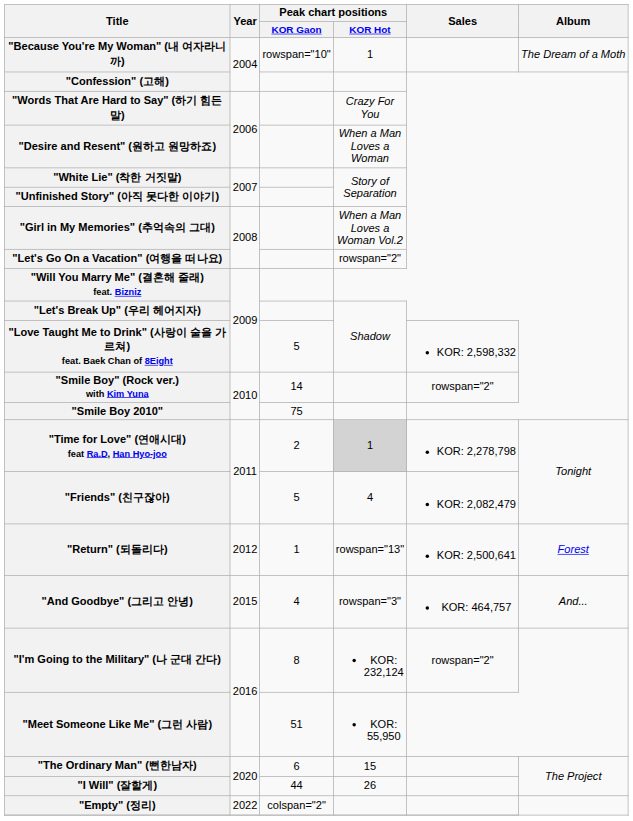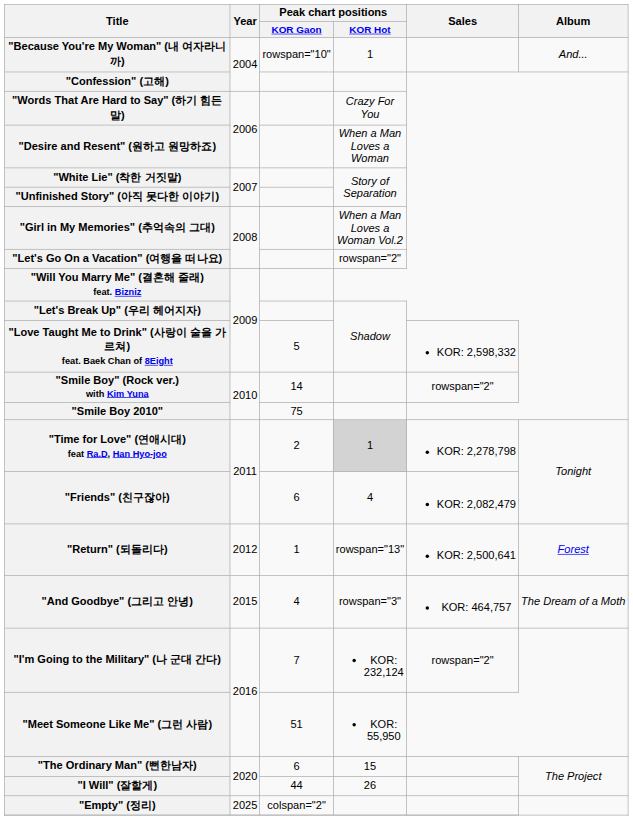(573, 54) The Dream of a Moth -> (573, 54) And...
(297, 497) 5 -> (297, 497) 6
(573, 601) And... -> (573, 601) The Dream of a Moth
(297, 660) 8 -> (297, 660) 7
(245, 805) 2022 -> (245, 805) 2025
